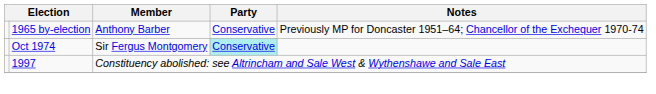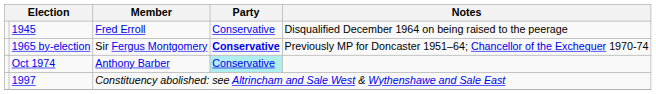+ row: (24, 30)
(133, 30) Anthony Barber -> (151, 47) Sir Fergus Montgomery
(244, 30) normal -> (246, 47) bold
(151, 47) Sir Fergus Montgomery -> (133, 64) Anthony Barber
